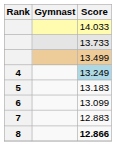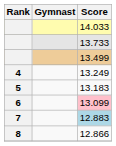(94, 73) lightblue background -> (94, 73) no background
(94, 103) no background -> (94, 103) pink background
(94, 118) no background -> (94, 118) lightblue background
(94, 133) bold -> (94, 133) normal
